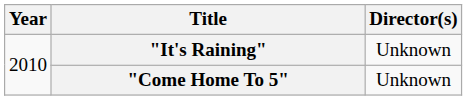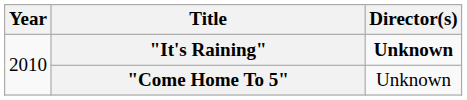(413, 49) normal -> (413, 49) bold
